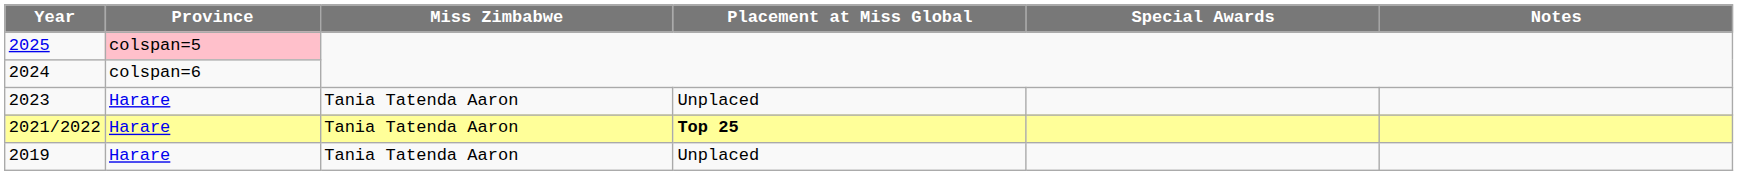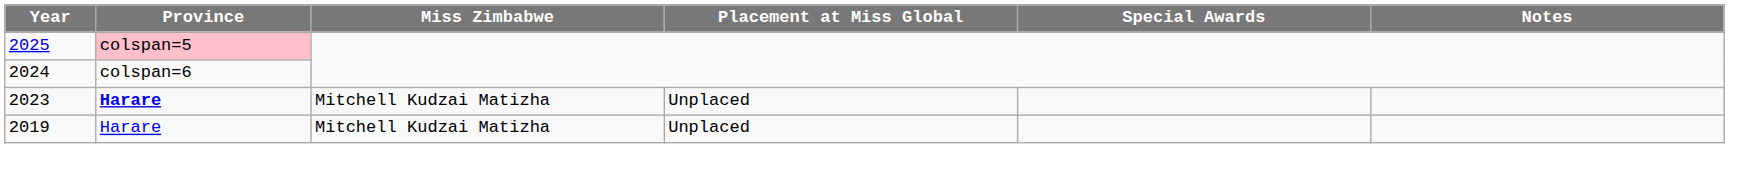(140, 101) normal -> (130, 101) bold
(421, 101) Tania Tatenda Aaron -> (433, 101) Mitchell Kudzai Matizha
- row: (55, 129)
(421, 156) Tania Tatenda Aaron -> (433, 129) Mitchell Kudzai Matizha
